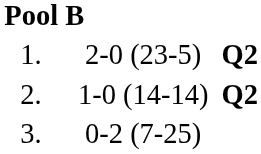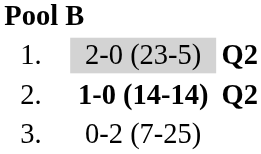(143, 55) no background -> (143, 55) lightgrey background
(143, 94) normal -> (143, 94) bold
